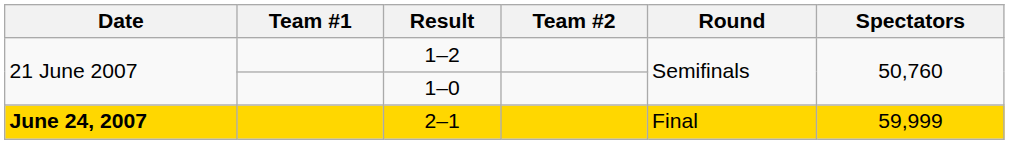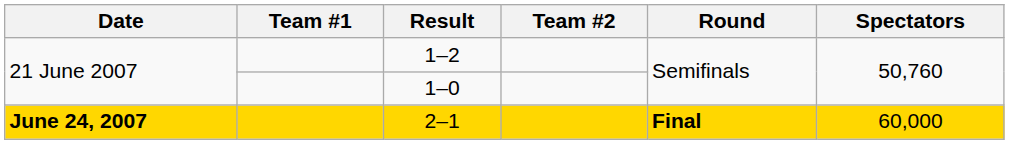(675, 121) normal -> (677, 121) bold
(910, 121) 59,999 -> (910, 121) 60,000
